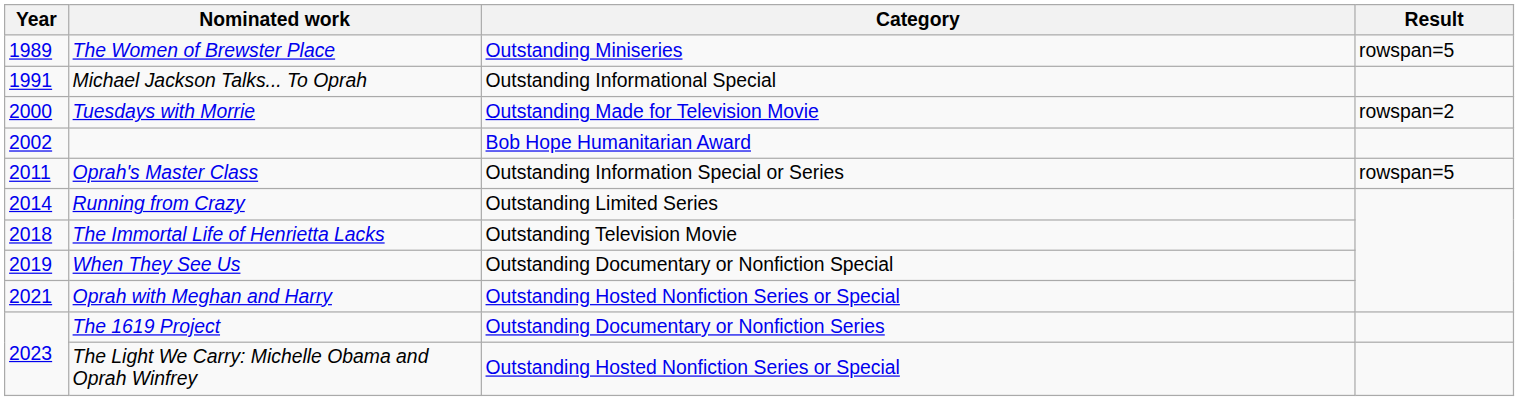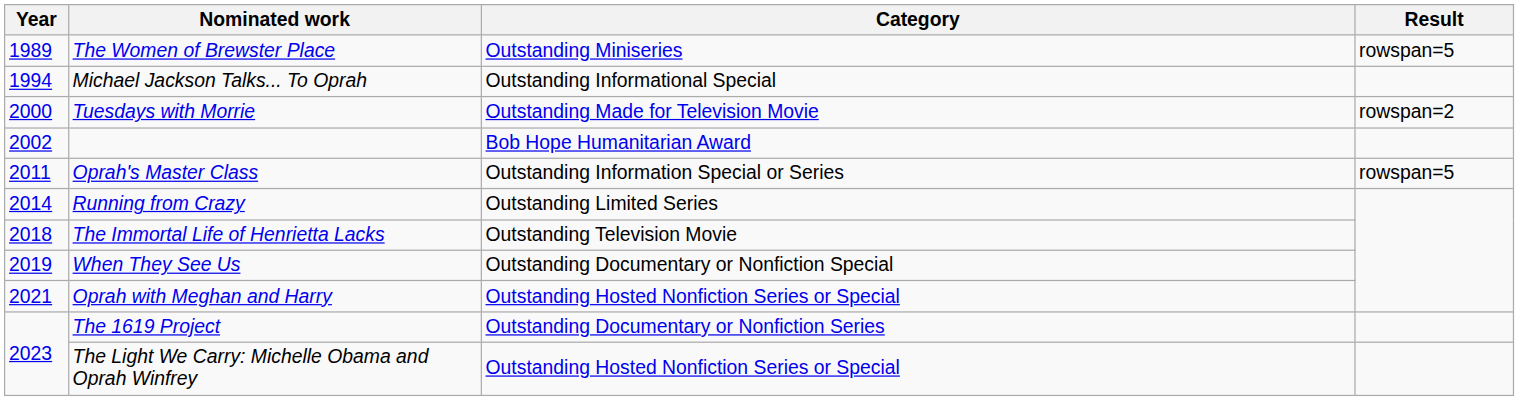(31, 81) 1991 -> (31, 81) 1994
